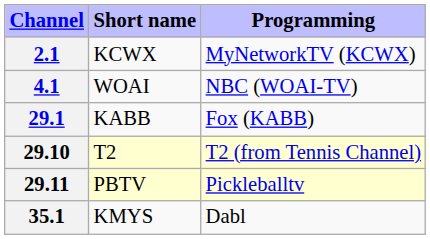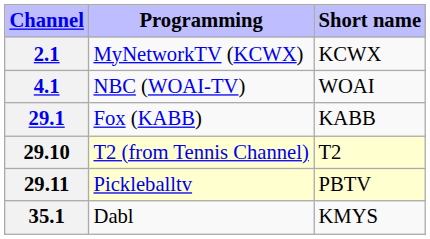columns swapped: (145, 20) <-> (313, 20)
